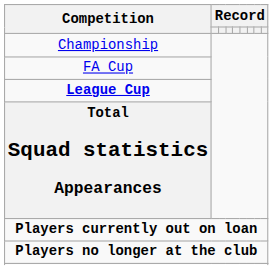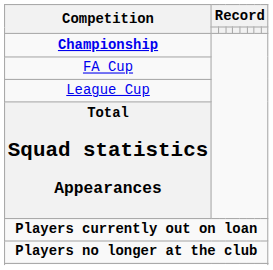(108, 45) normal -> (108, 45) bold
(108, 91) bold -> (108, 91) normal
